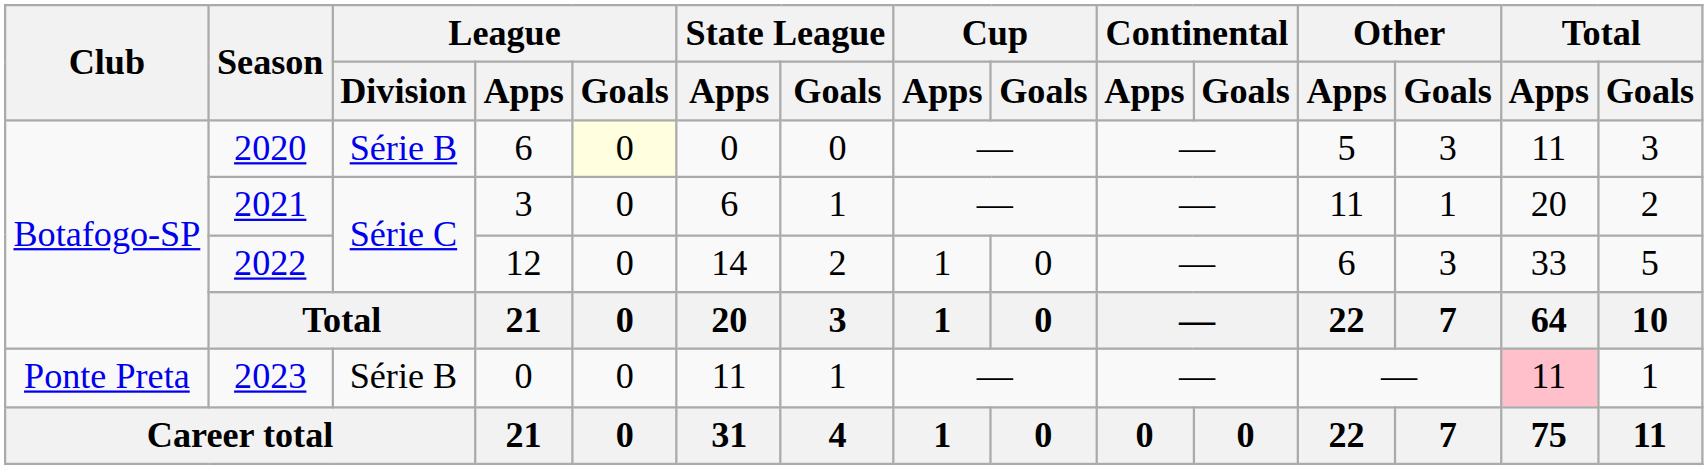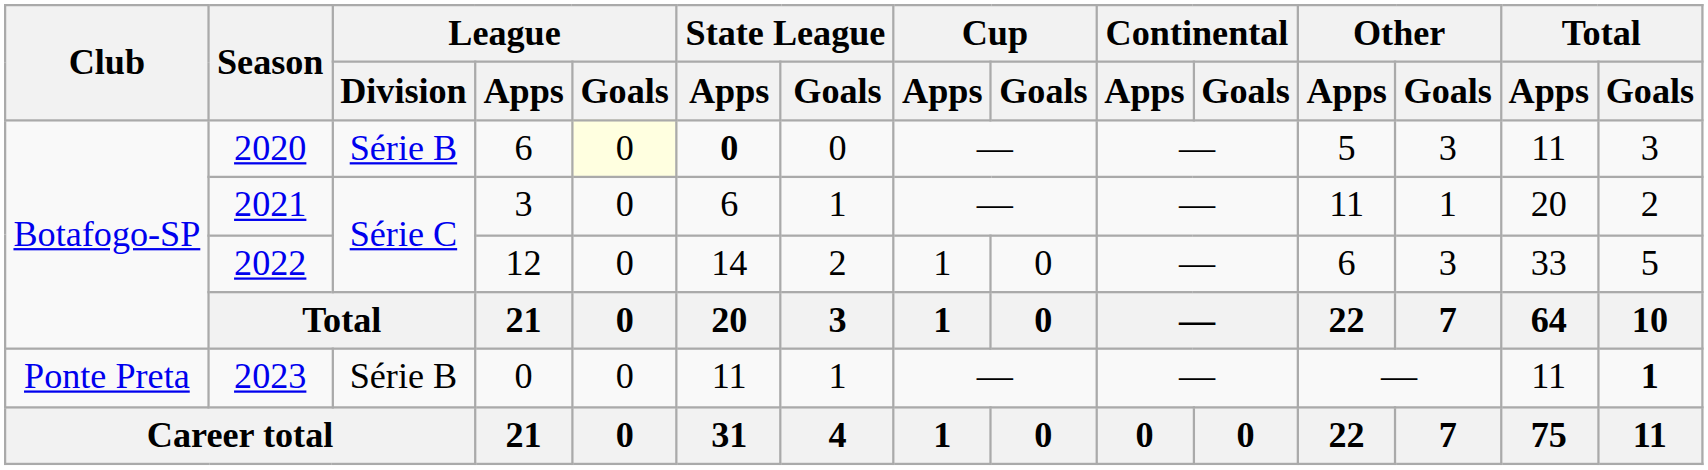(729, 147) normal -> (729, 147) bold
(1549, 377) pink background -> (1549, 377) no background
(1650, 377) normal -> (1650, 377) bold
